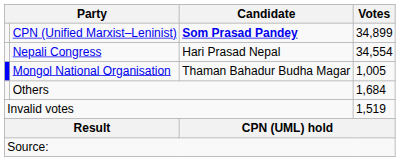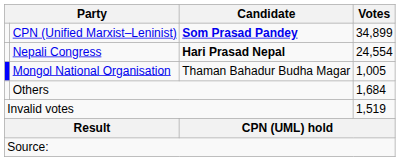(231, 52) normal -> (234, 52) bold
(374, 52) 34,554 -> (374, 52) 24,554
